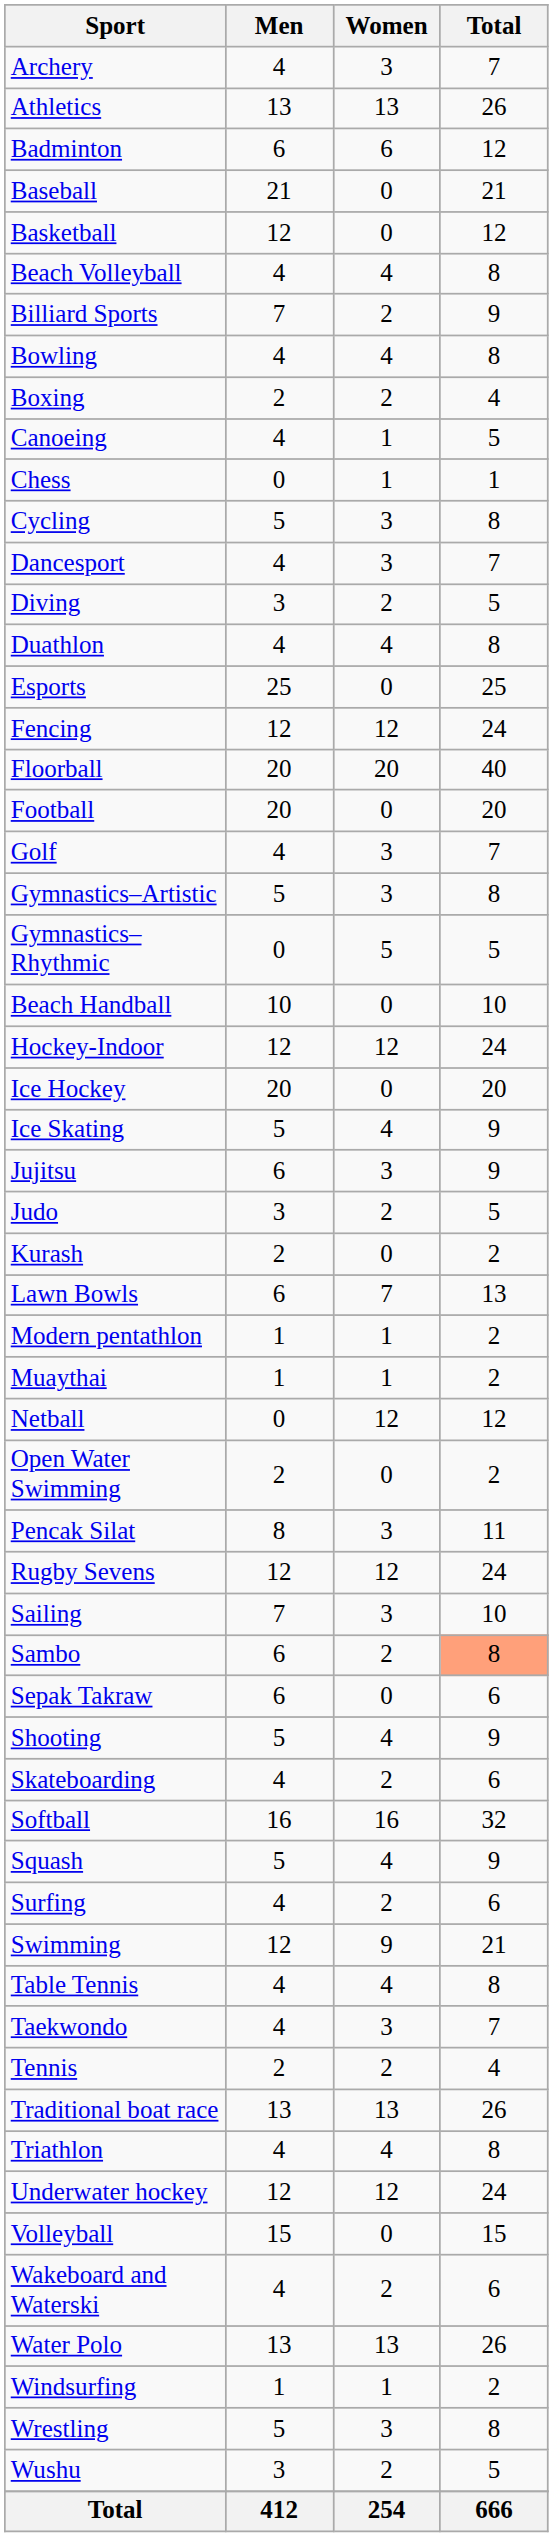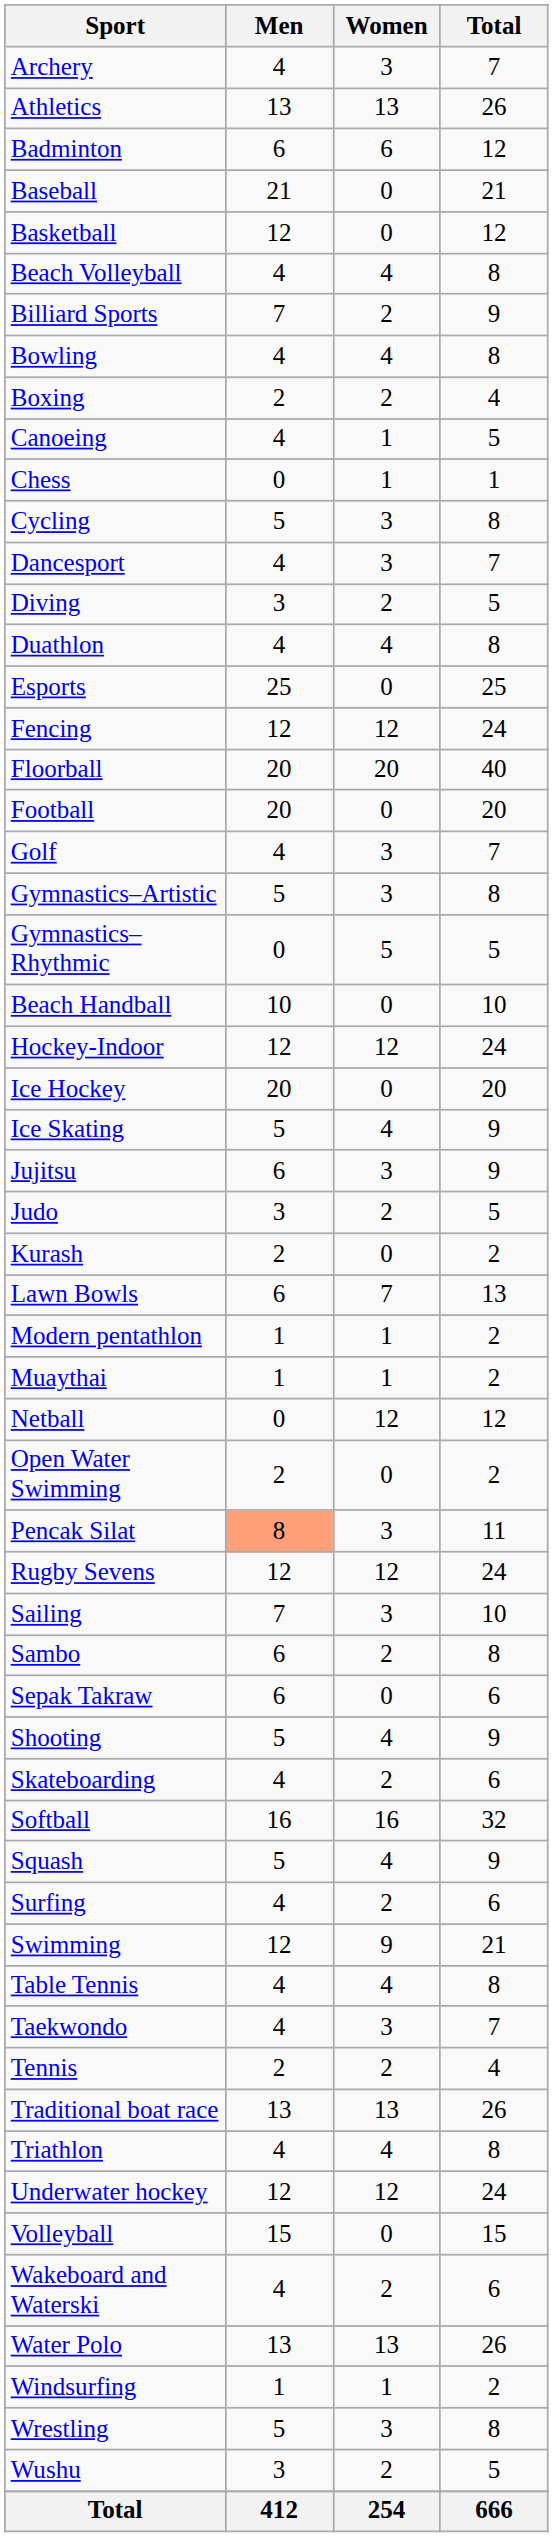(279, 1531) no background -> (279, 1531) lightsalmon background
(494, 1655) lightsalmon background -> (494, 1655) no background
